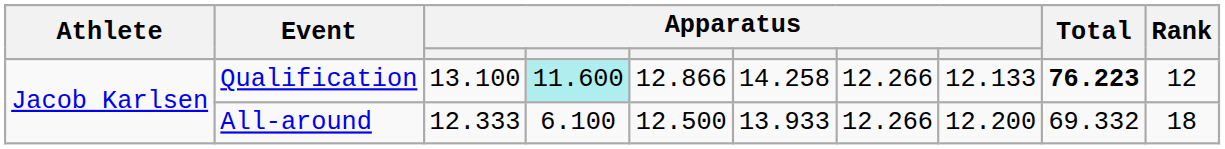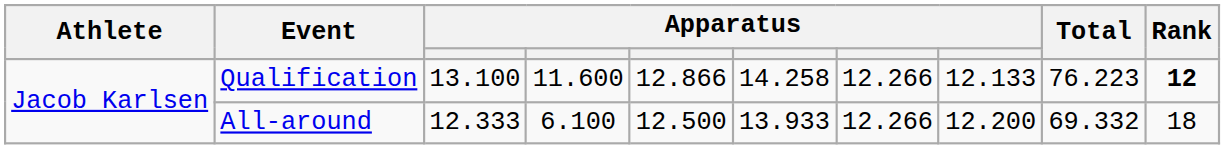(578, 80) paleturquoise background -> (578, 80) no background
(1094, 80) bold -> (1094, 80) normal
(1182, 80) normal -> (1182, 80) bold
